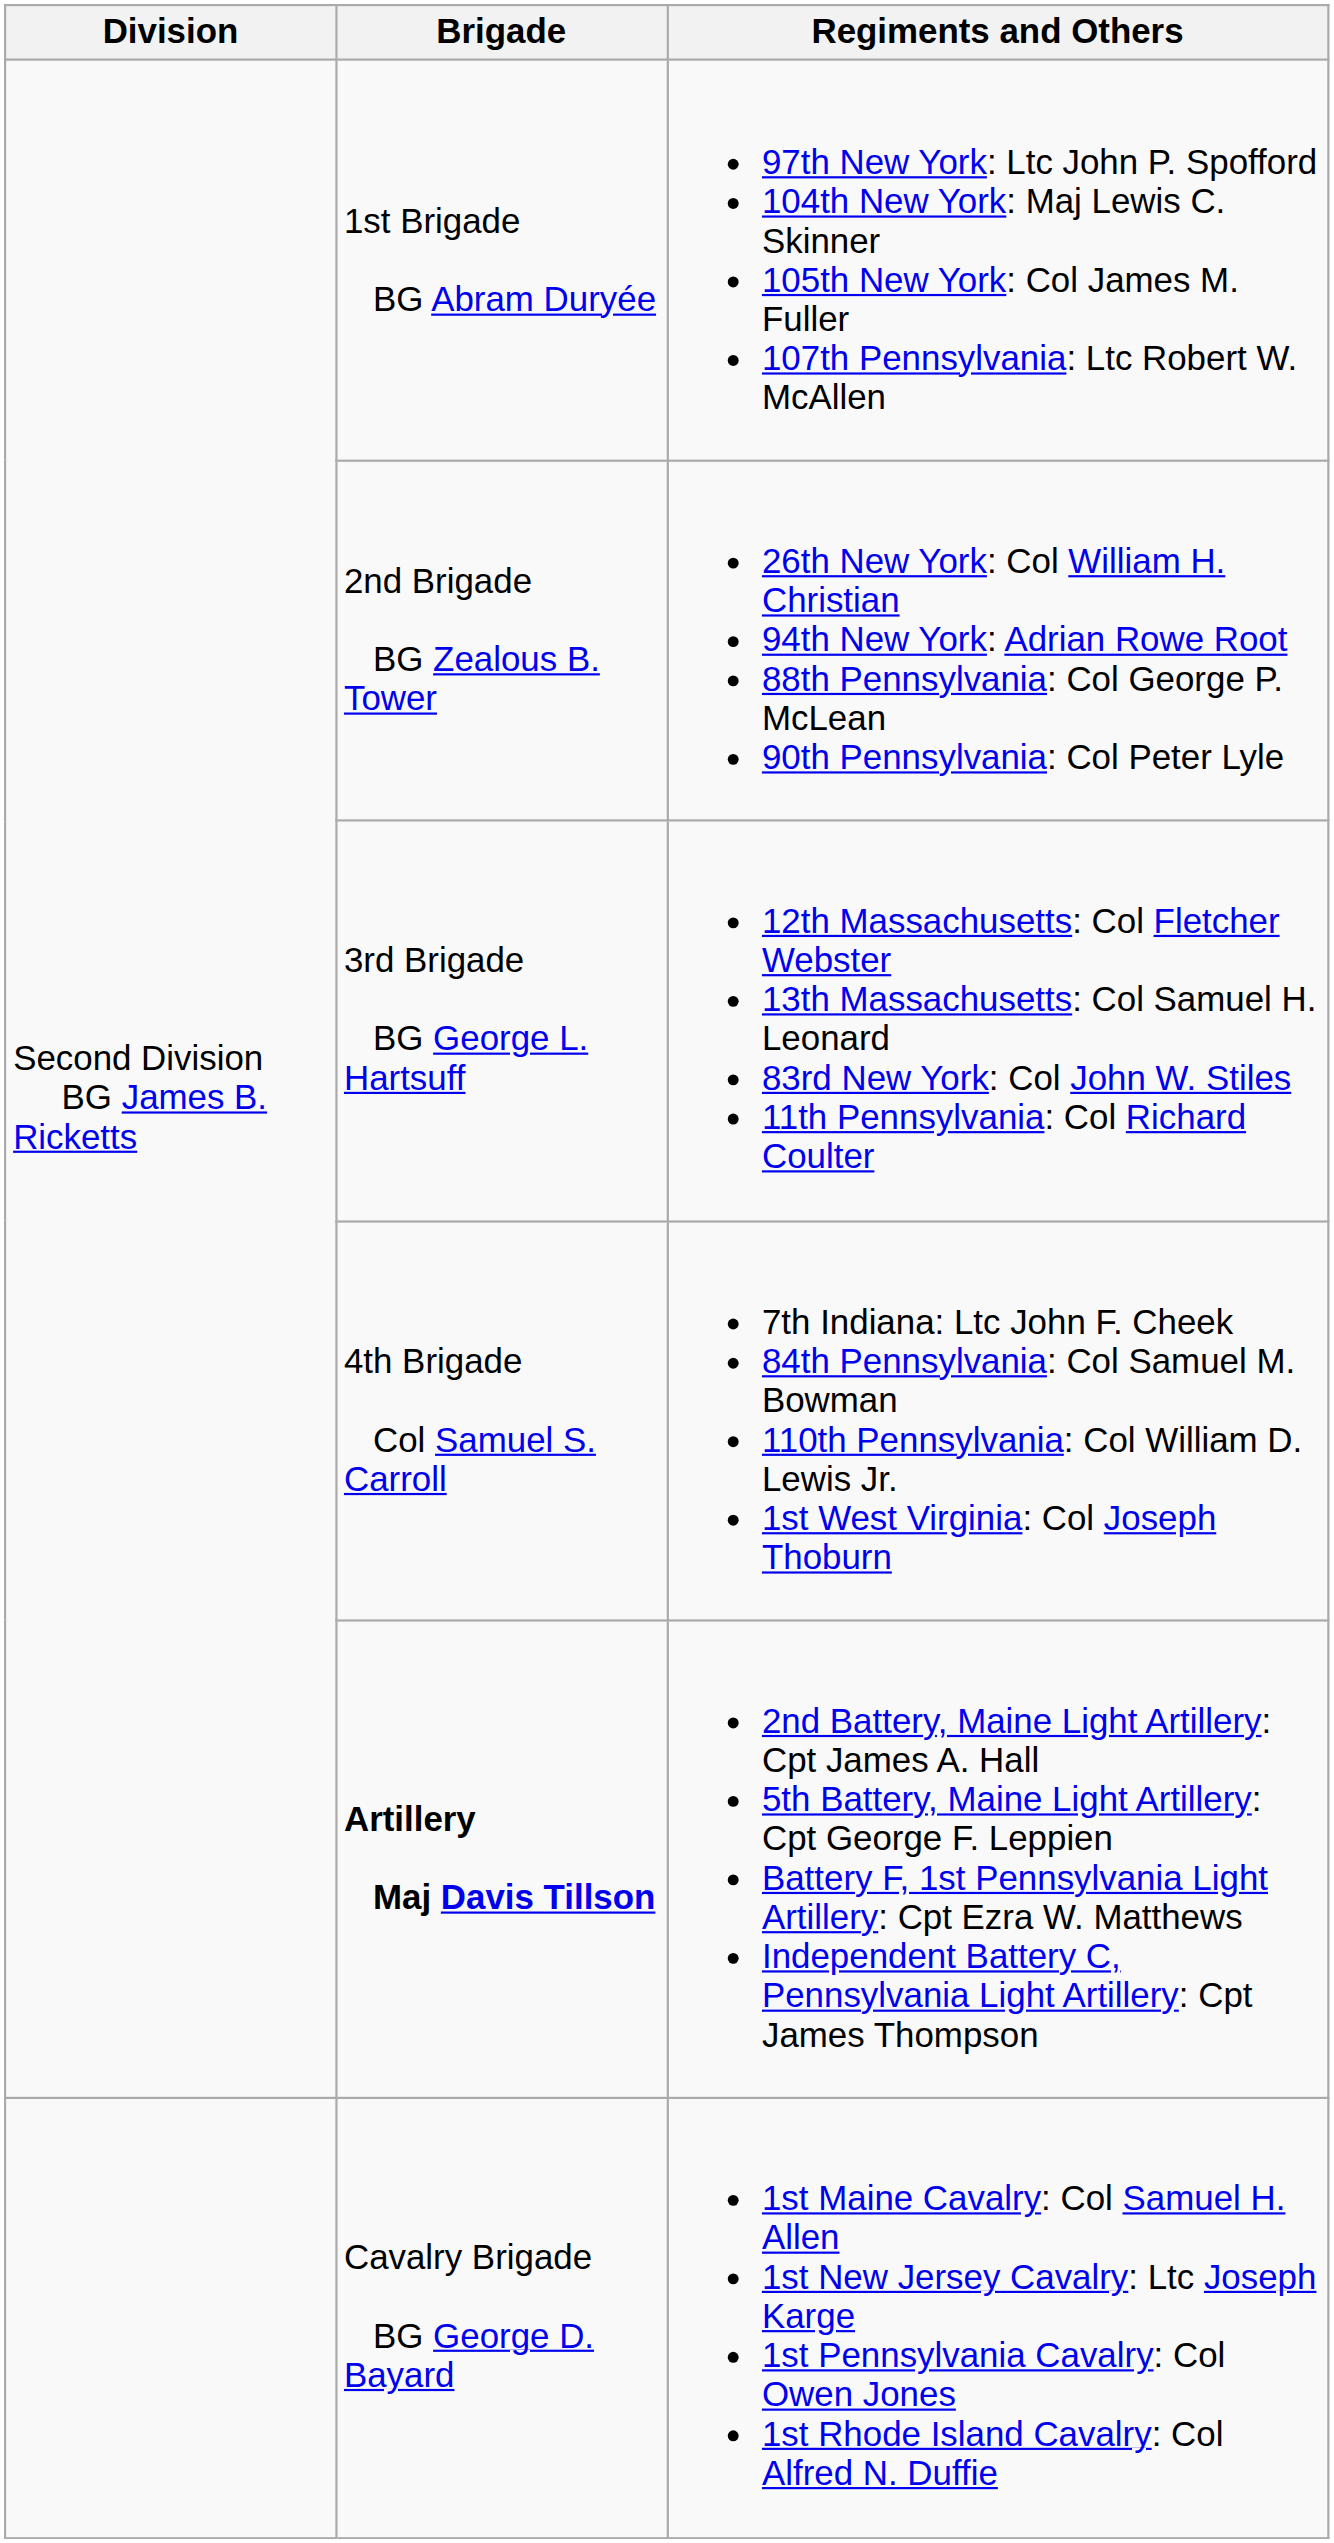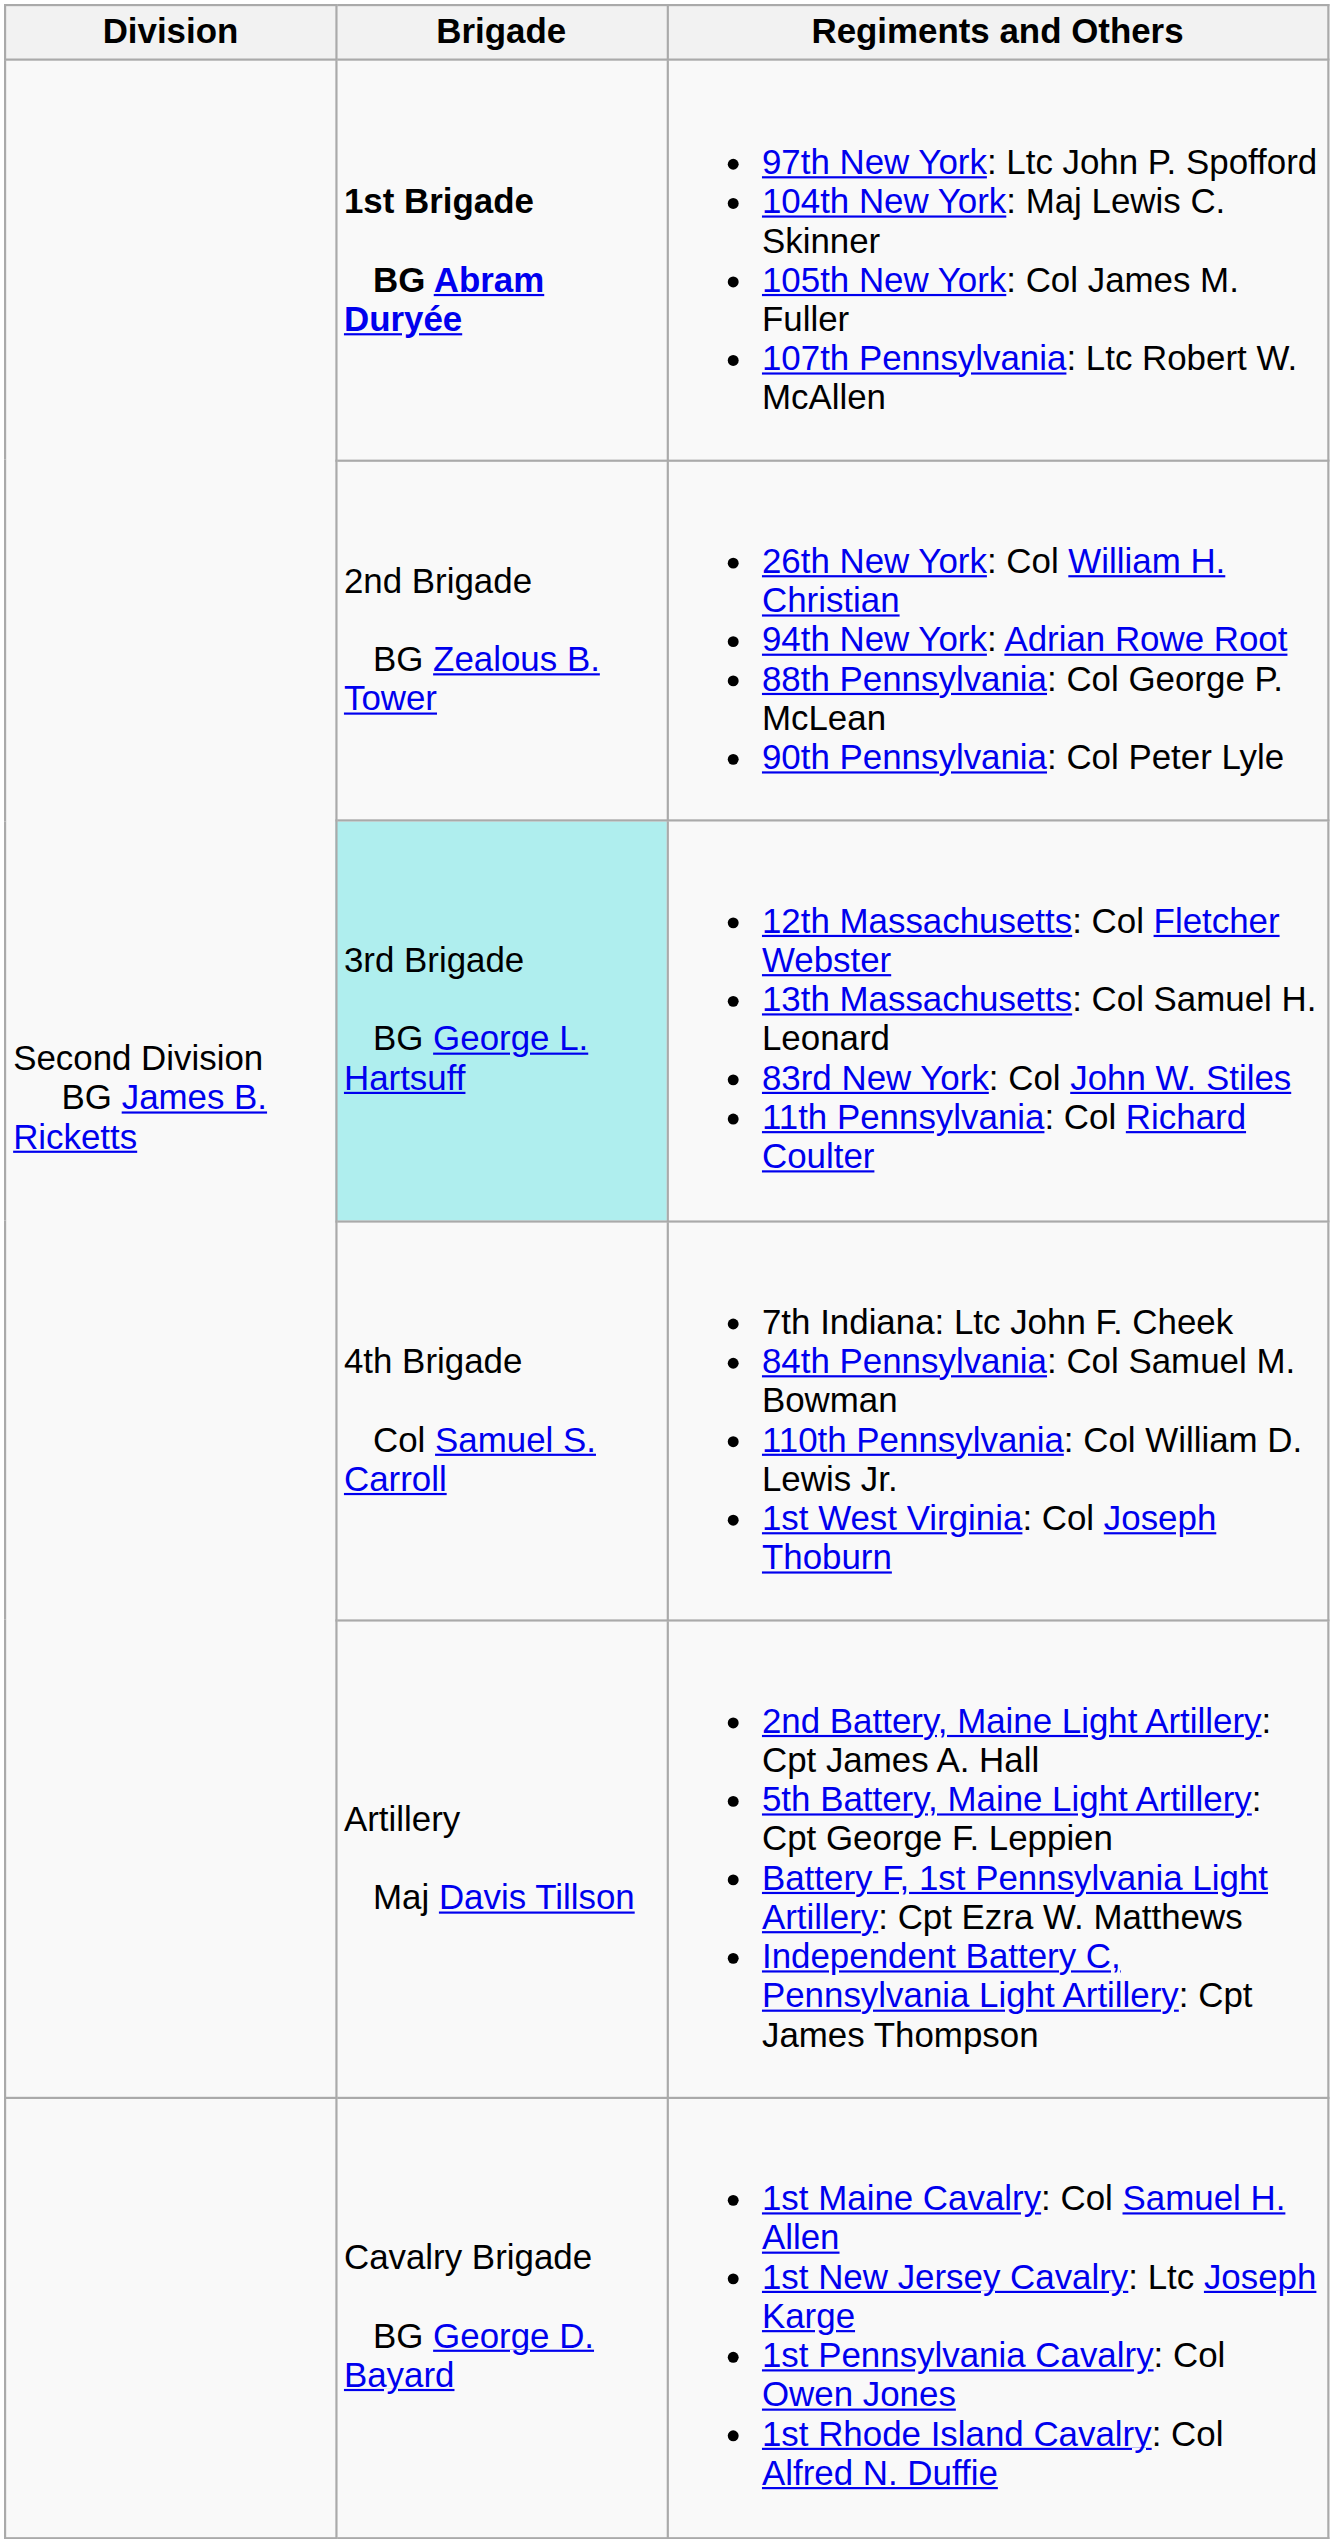(500, 259) normal -> (444, 259) bold
(466, 1019) no background -> (466, 1019) paleturquoise background
(500, 1858) bold -> (489, 1858) normal
